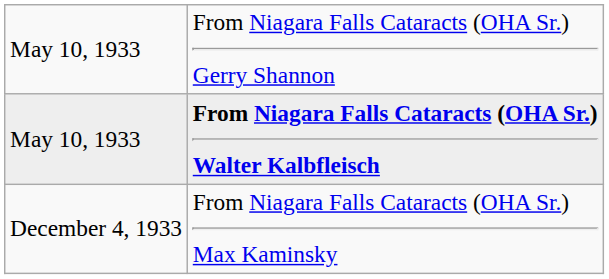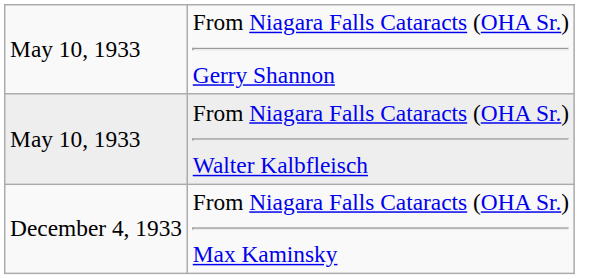(395, 138) bold -> (381, 138) normal
